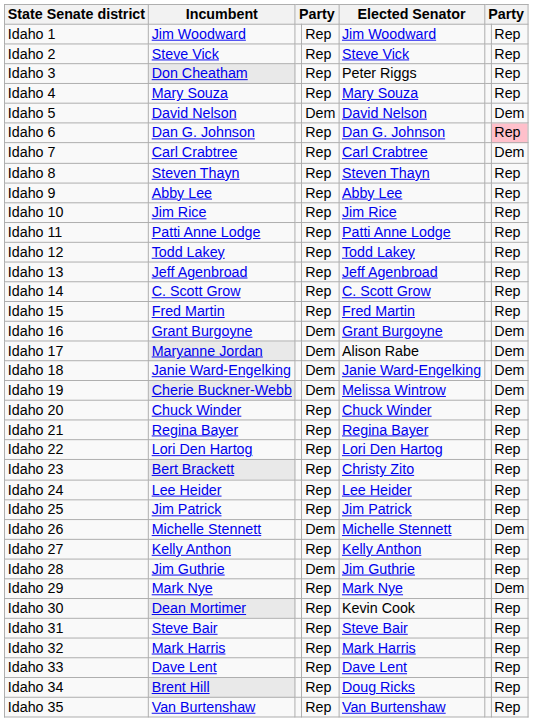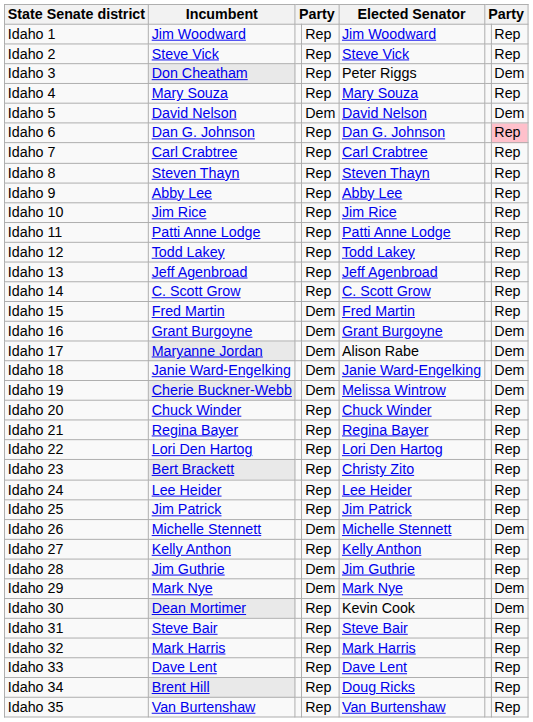(507, 73) Rep -> (509, 73) Dem
(509, 153) Dem -> (507, 153) Rep
(318, 311) Rep -> (320, 311) Dem
(318, 588) Rep -> (320, 588) Dem
(507, 608) Rep -> (509, 608) Dem
